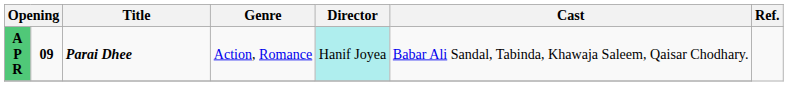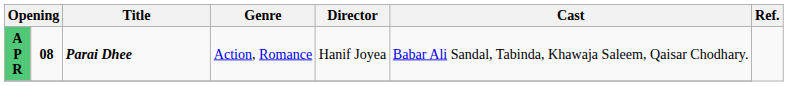(47, 53) 09 -> (47, 53) 08
(353, 53) paleturquoise background -> (353, 53) no background
